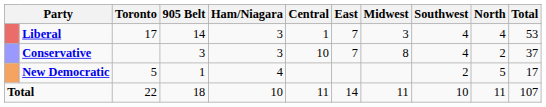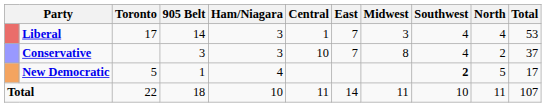(465, 72) normal -> (465, 72) bold
